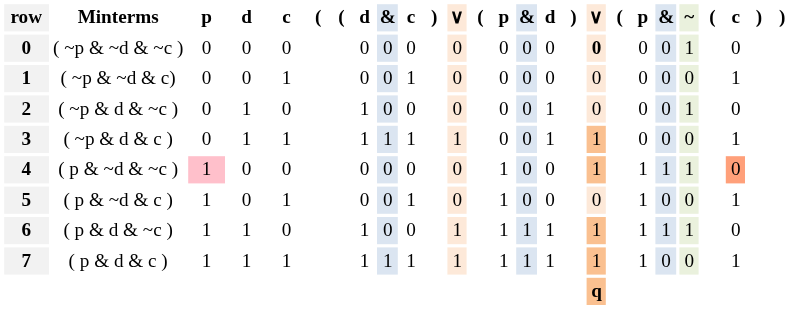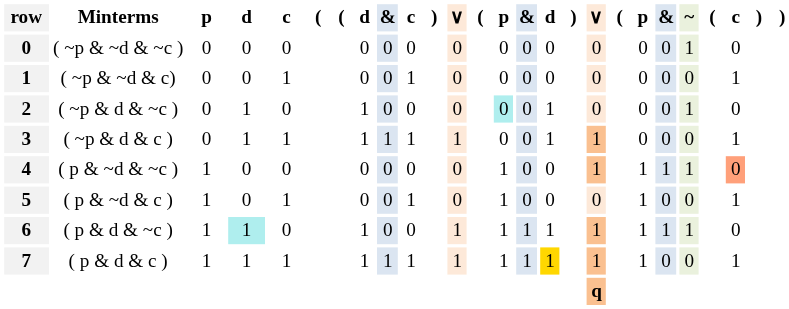(597, 47) bold -> (597, 47) normal
(504, 108) no background -> (504, 108) paleturquoise background
(207, 169) pink background -> (207, 169) no background
(247, 230) no background -> (247, 230) paleturquoise background
(550, 260) no background -> (550, 260) gold background
